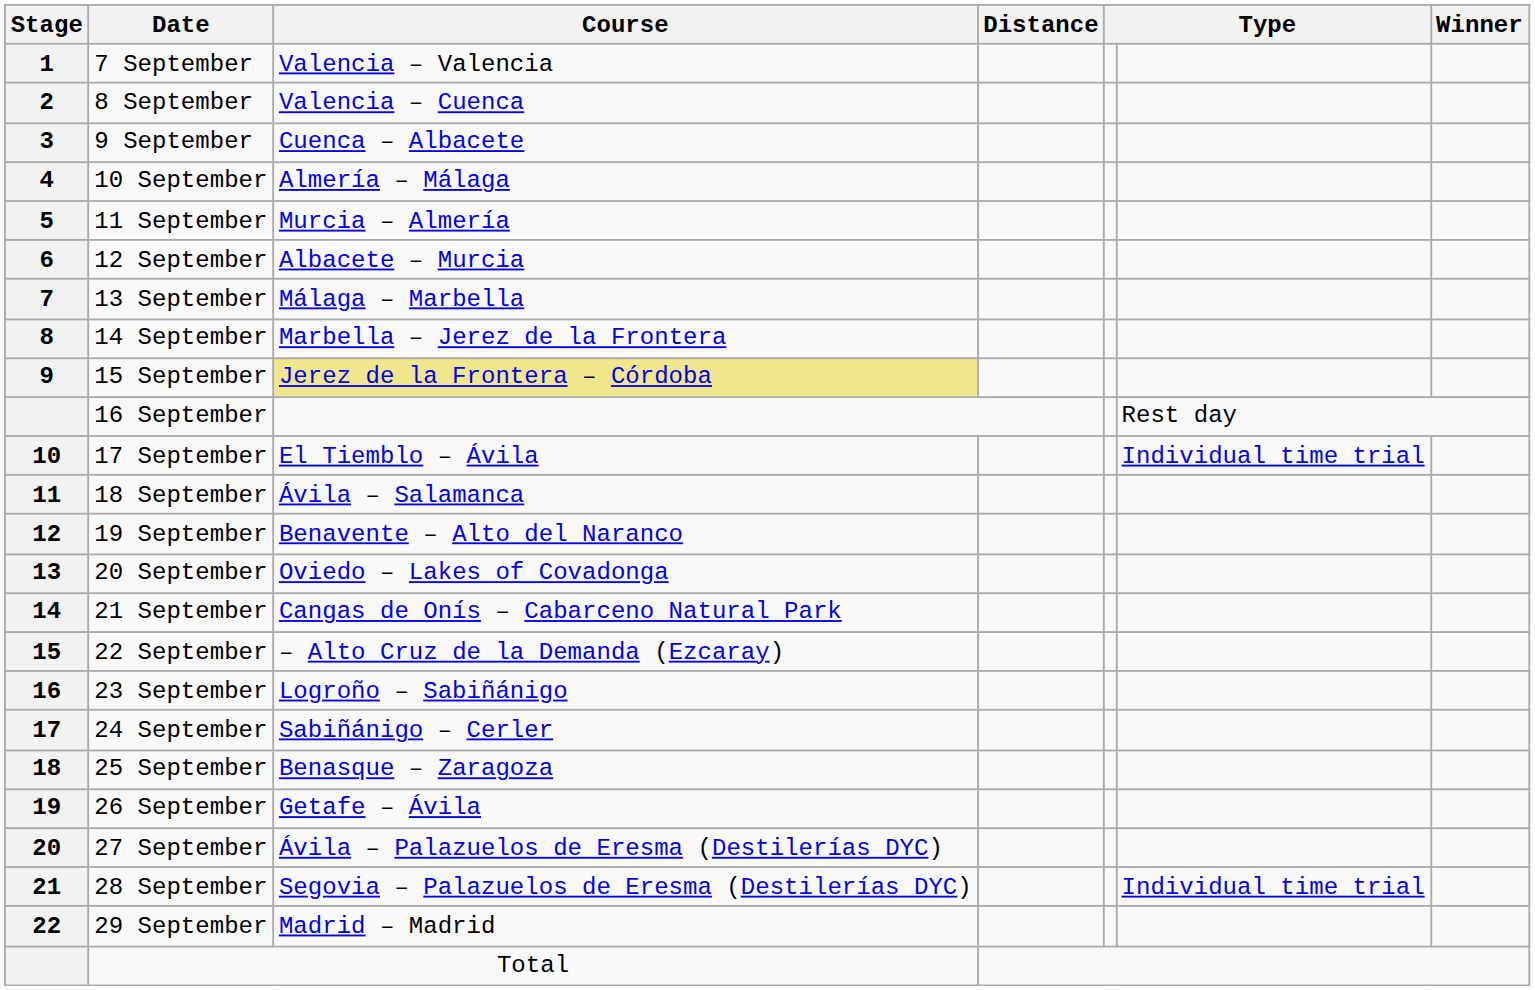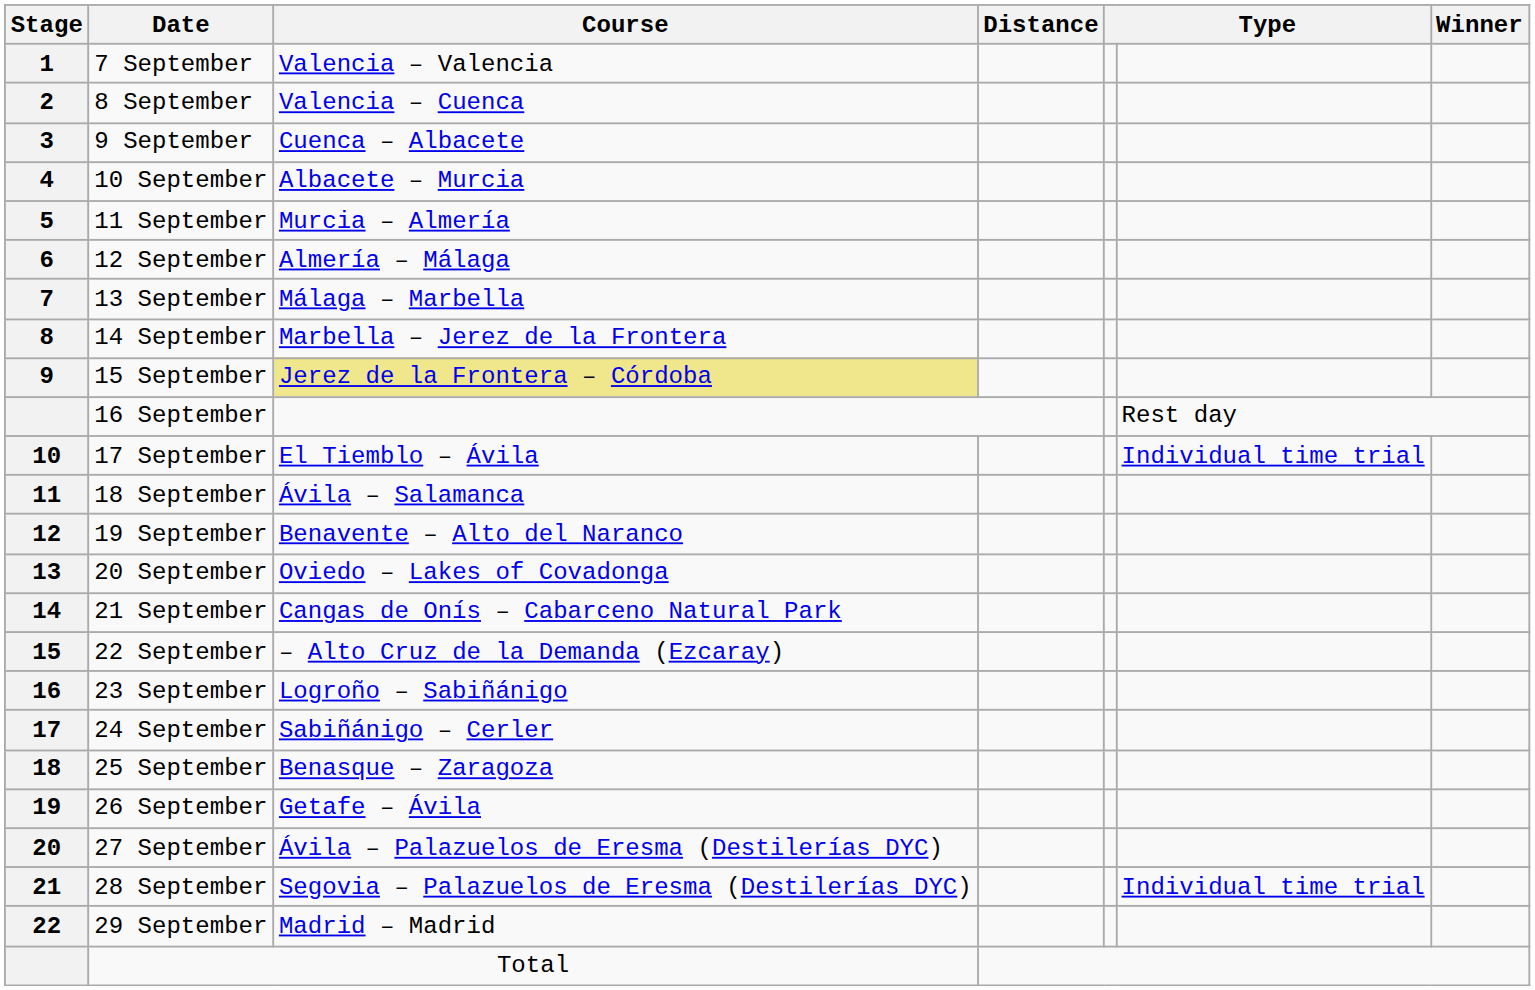(394, 181) Almería – Málaga -> (402, 181) Albacete – Murcia
(402, 260) Albacete – Murcia -> (394, 260) Almería – Málaga
